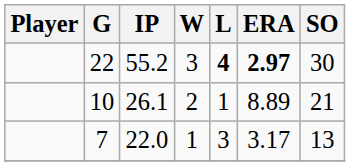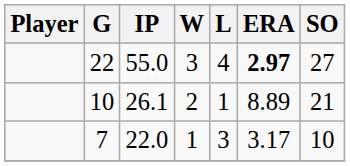(147, 62) 55.2 -> (147, 62) 55.0
(223, 62) bold -> (223, 62) normal
(322, 62) 30 -> (322, 62) 27
(322, 140) 13 -> (322, 140) 10
